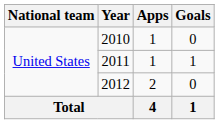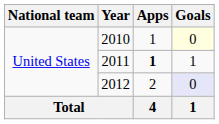(193, 38) no background -> (193, 38) lightyellow background
(153, 61) normal -> (153, 61) bold
(193, 84) no background -> (193, 84) lavender background
